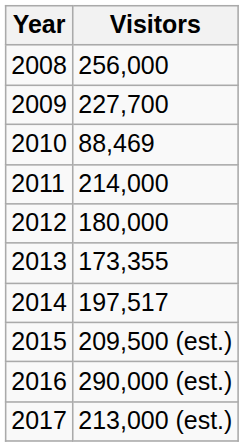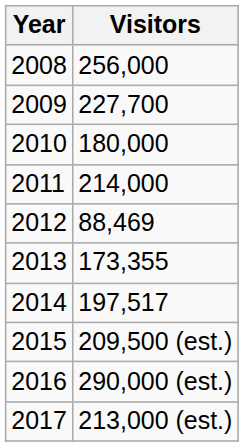(116, 144) 88,469 -> (123, 144) 180,000
(123, 223) 180,000 -> (116, 223) 88,469
